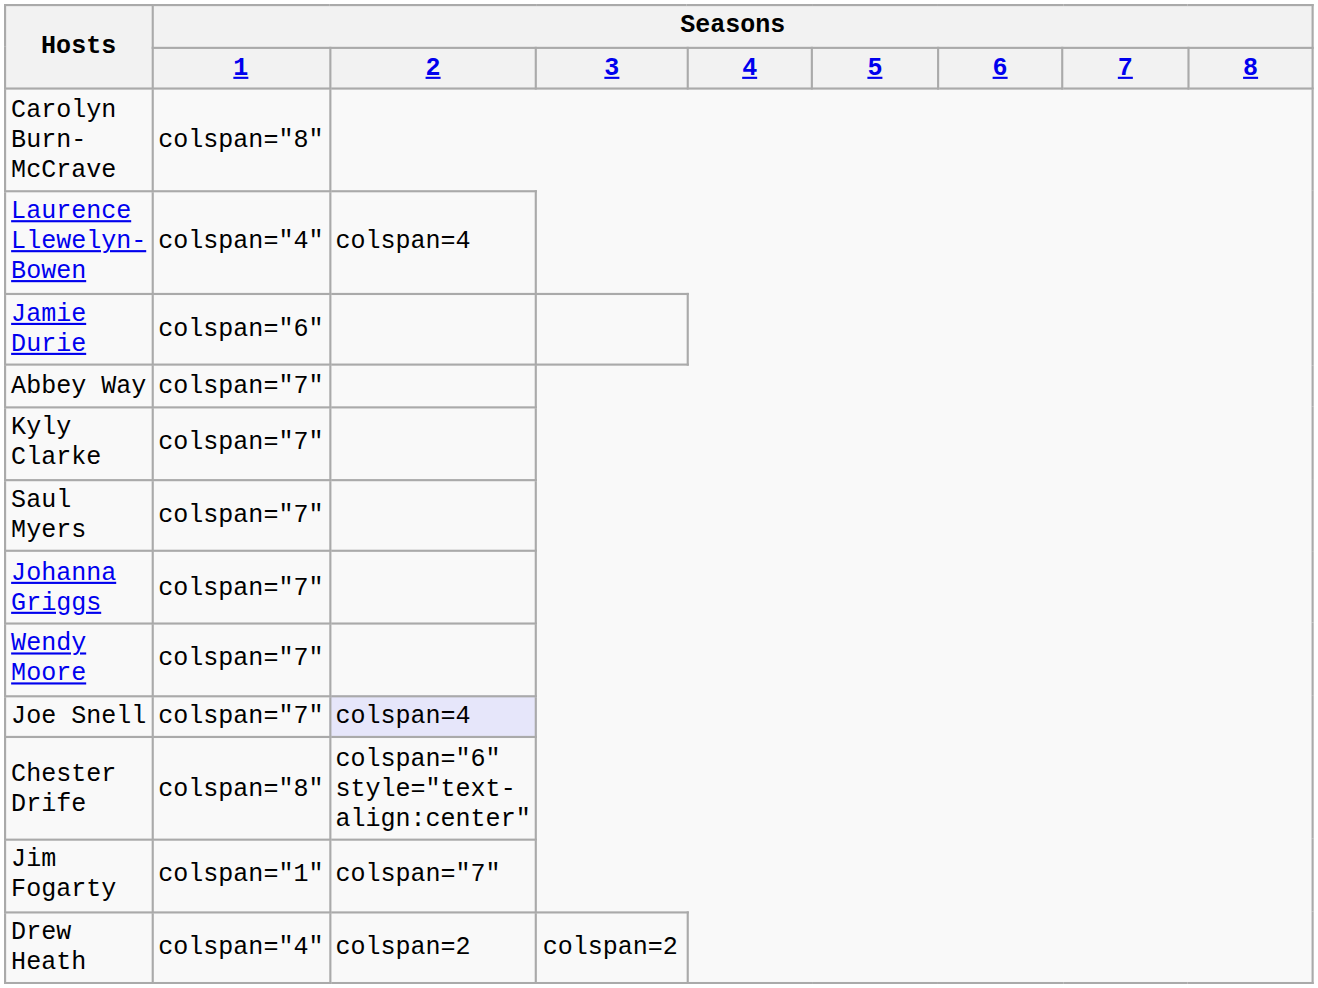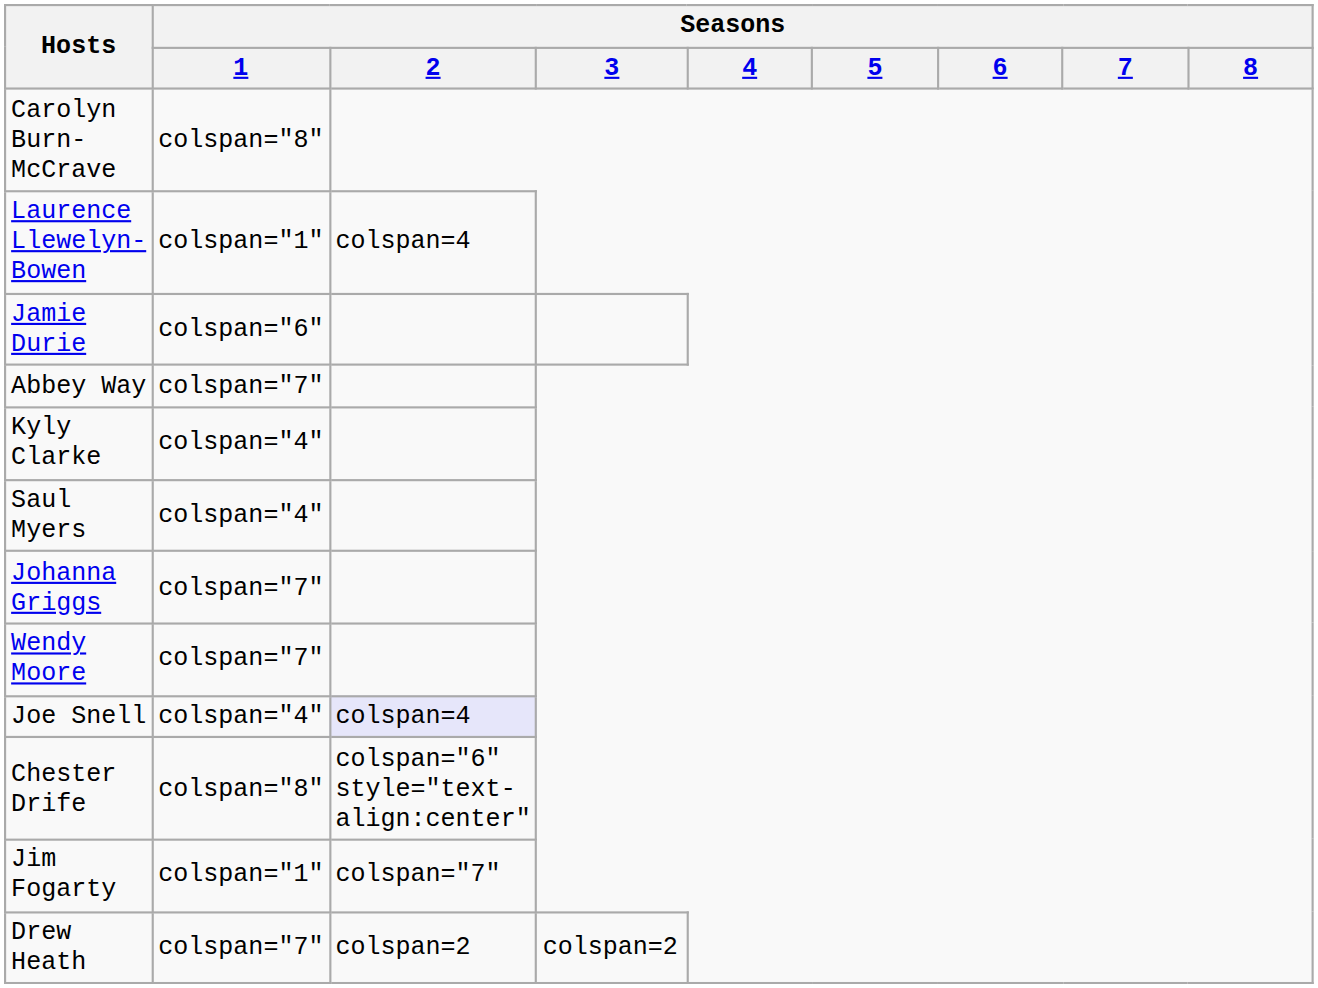(241, 242) colspan="4" -> (241, 242) colspan="1"
(241, 443) colspan="7" -> (241, 443) colspan="4"
(241, 515) colspan="7" -> (241, 515) colspan="4"
(241, 716) colspan="7" -> (241, 716) colspan="4"
(241, 947) colspan="4" -> (241, 947) colspan="7"
